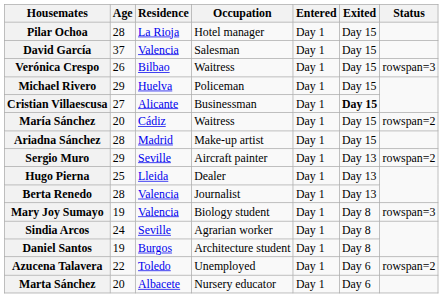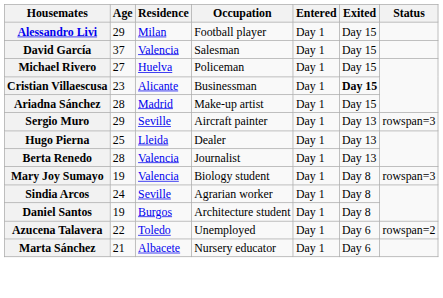+ row: (57, 31)
- row: (57, 31)
- row: (57, 68)
(119, 86) 29 -> (119, 68) 27
(119, 104) 27 -> (119, 86) 23
- row: (57, 122)
(409, 158) rowspan=2 -> (409, 122) rowspan=3
(119, 284) 20 -> (119, 248) 21
